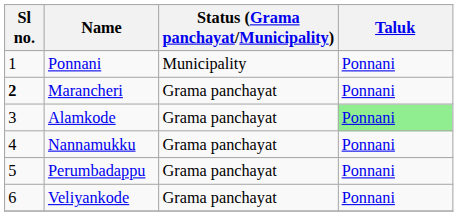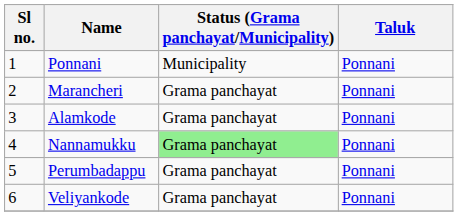(12, 90) bold -> (12, 90) normal
(368, 117) lightgreen background -> (368, 117) no background
(220, 144) no background -> (220, 144) lightgreen background
